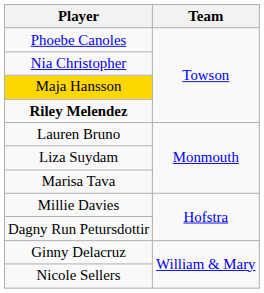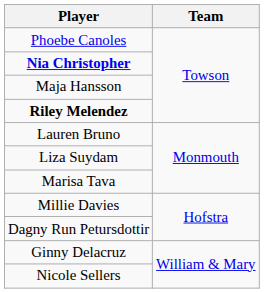(79, 63) normal -> (79, 63) bold
(79, 87) gold background -> (79, 87) no background
